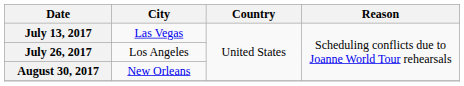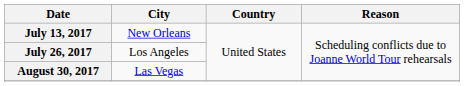(159, 33) Las Vegas -> (159, 33) New Orleans
(159, 71) New Orleans -> (159, 71) Las Vegas
